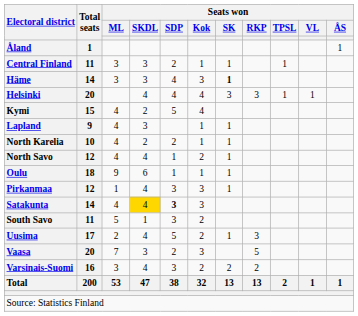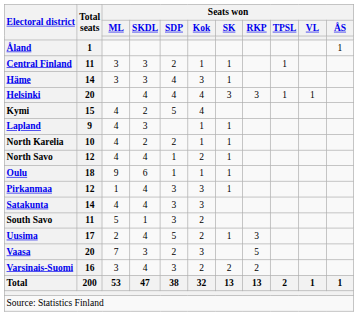(229, 79) bold -> (229, 79) normal
(145, 205) gold background -> (145, 205) no background
(174, 205) bold -> (174, 205) normal
